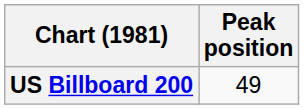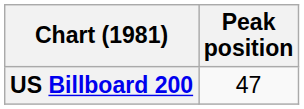(249, 85) 49 -> (249, 85) 47
